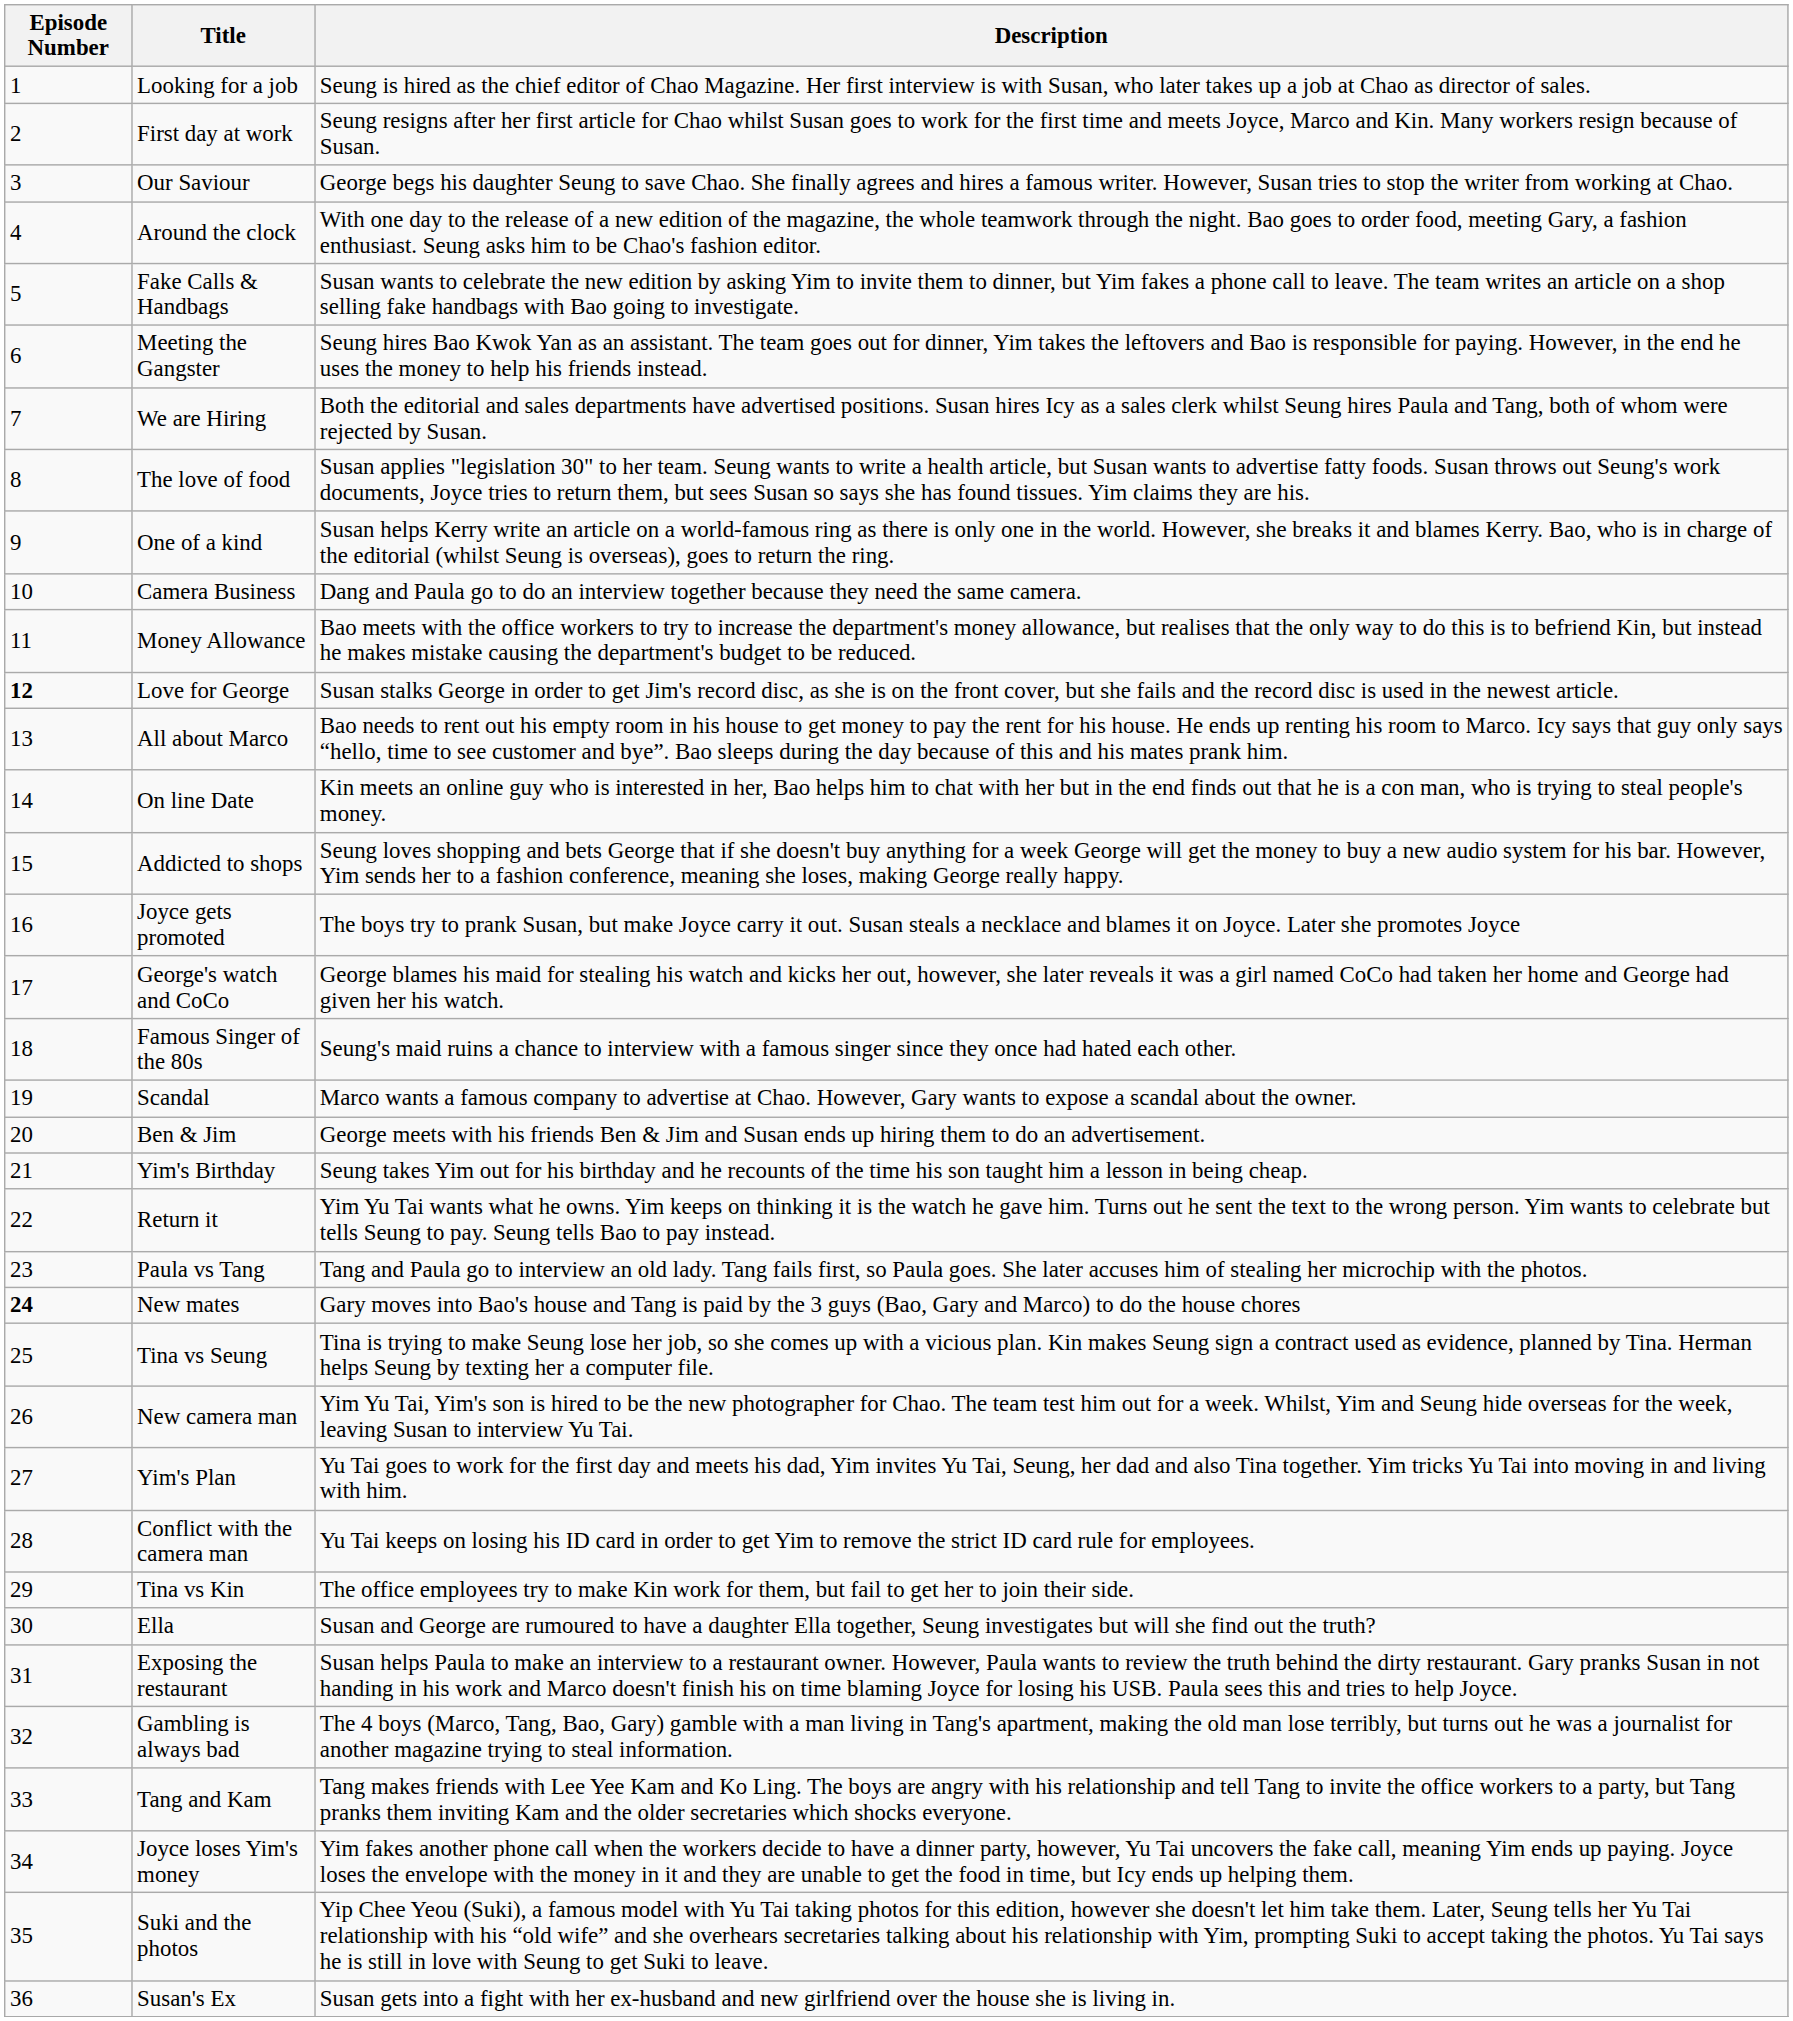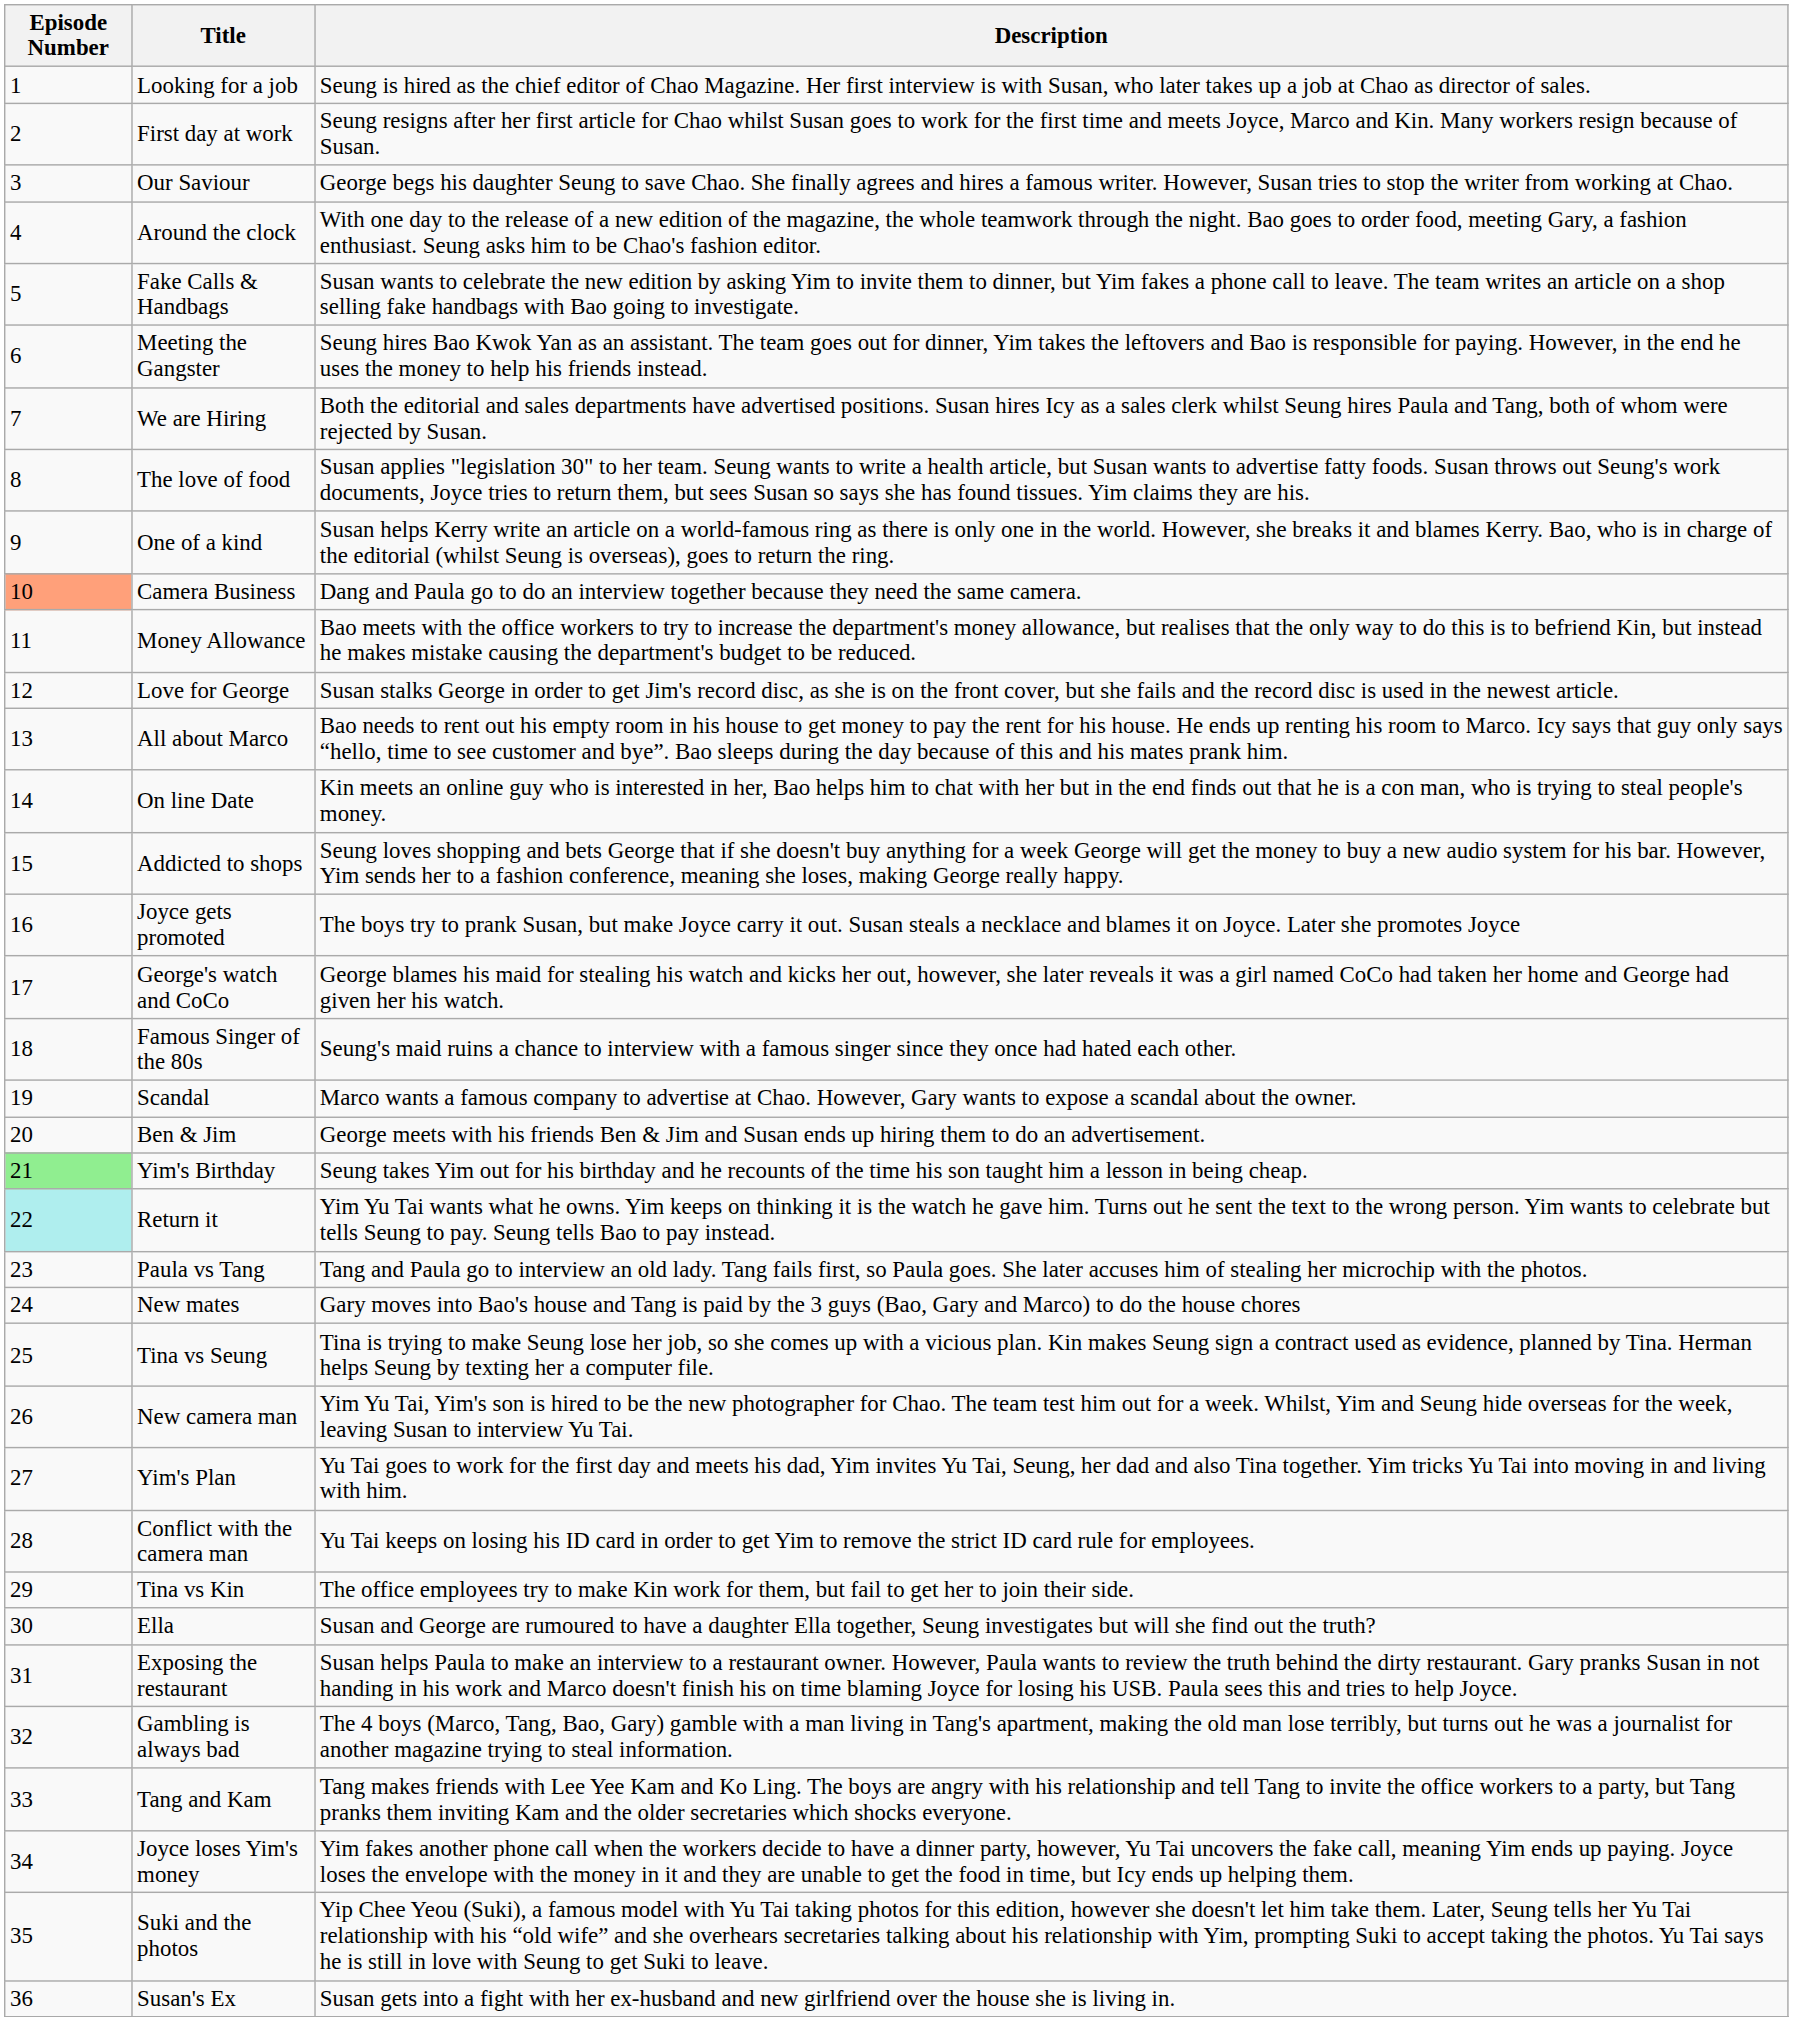(21, 591) no background -> (21, 591) lightsalmon background
(21, 689) bold -> (21, 689) normal
(21, 1170) no background -> (21, 1170) lightgreen background
(21, 1219) no background -> (21, 1219) paleturquoise background
(21, 1305) bold -> (21, 1305) normal
